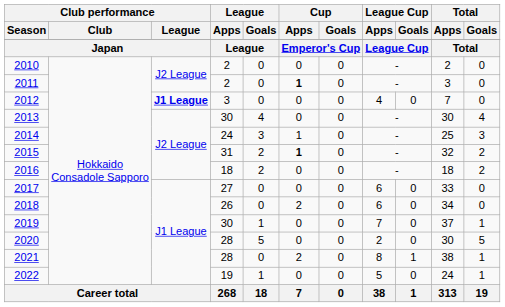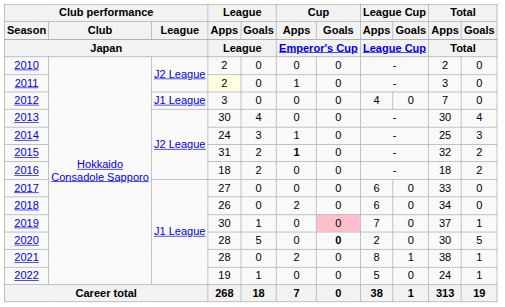(227, 83) no background -> (224, 83) lightyellow background
(299, 83) bold -> (297, 83) normal
(181, 100) bold -> (180, 100) normal
(341, 223) no background -> (338, 223) pink background
(341, 240) normal -> (338, 240) bold
